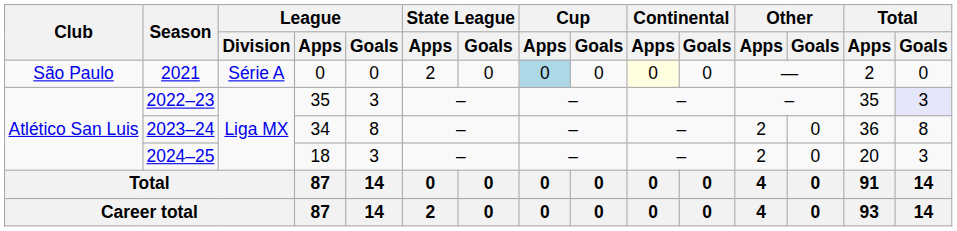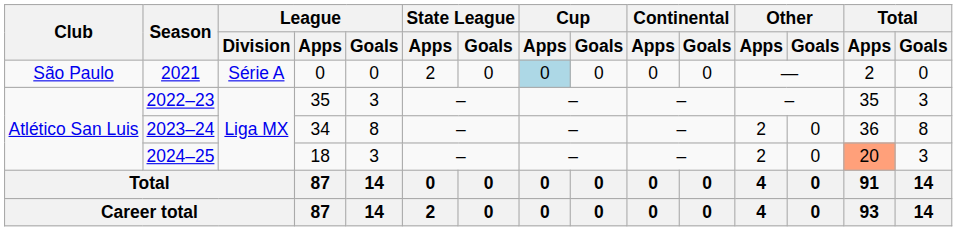(653, 73) lightyellow background -> (653, 73) no background
(923, 101) lavender background -> (923, 101) no background
(869, 156) no background -> (869, 156) lightsalmon background
